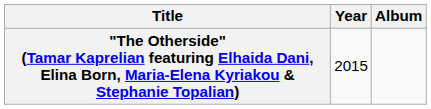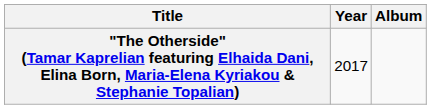(351, 66) 2015 -> (351, 66) 2017
